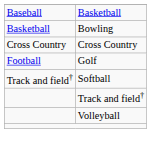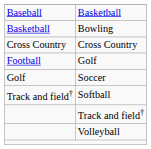+ row: (92, 77)
